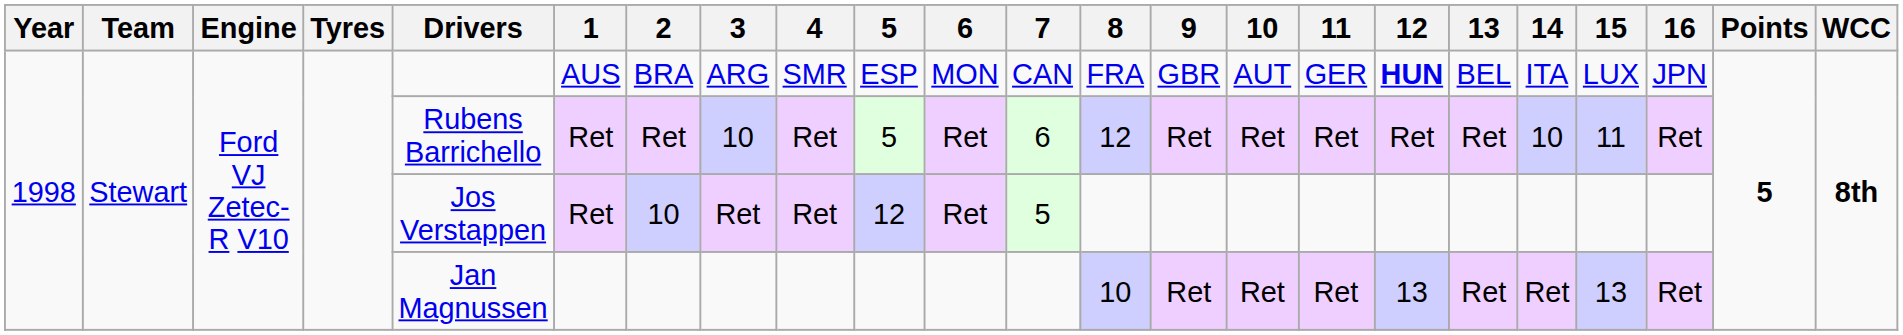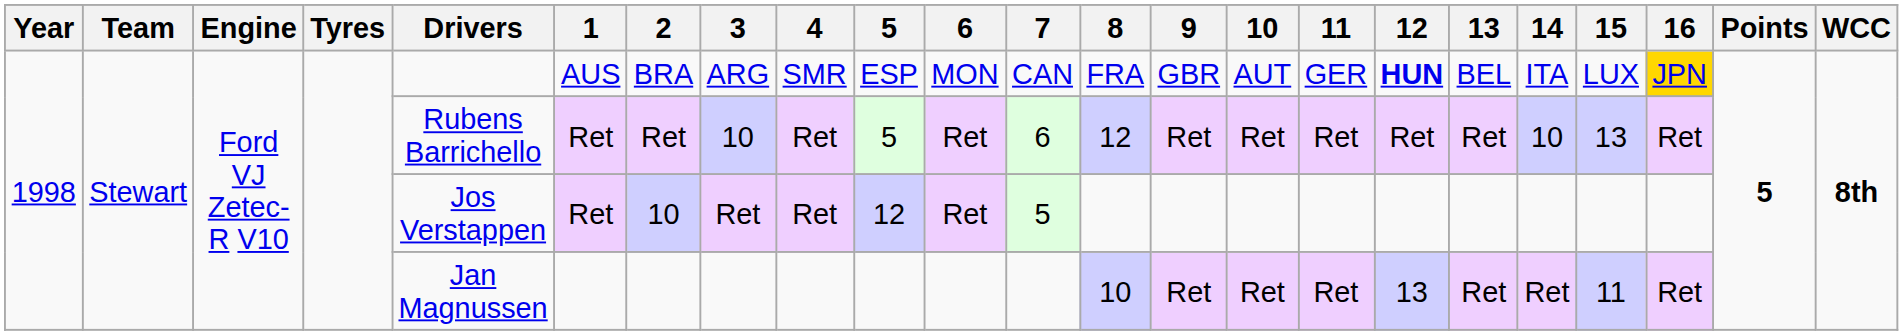(1680, 74) no background -> (1680, 74) gold background
(1611, 136) 11 -> (1611, 136) 13
(1611, 292) 13 -> (1611, 292) 11
